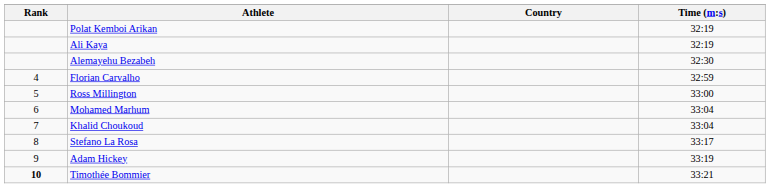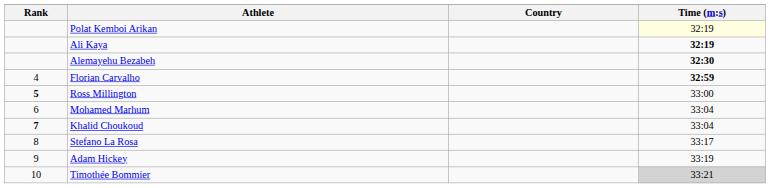(702, 28) no background -> (702, 28) lightyellow background
(702, 45) normal -> (702, 45) bold
(702, 61) normal -> (702, 61) bold
(702, 77) normal -> (702, 77) bold
(36, 93) normal -> (36, 93) bold
(36, 126) normal -> (36, 126) bold
(36, 175) bold -> (36, 175) normal
(702, 175) no background -> (702, 175) lightgrey background
